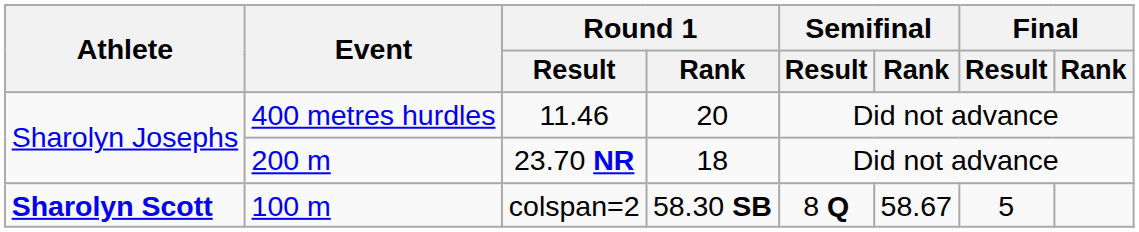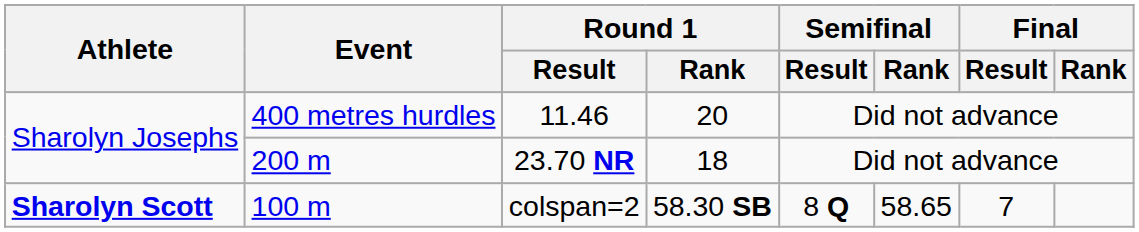(916, 206) 58.67 -> (916, 206) 58.65
(1006, 206) 5 -> (1006, 206) 7
